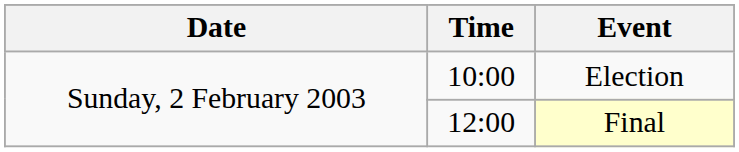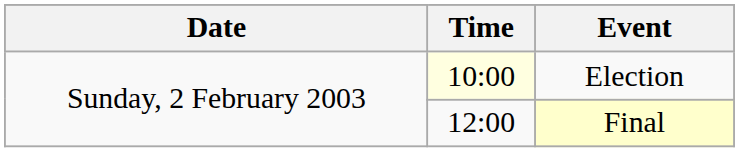(481, 75) no background -> (481, 75) lightyellow background
